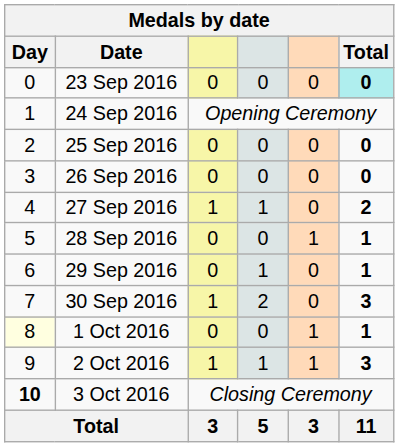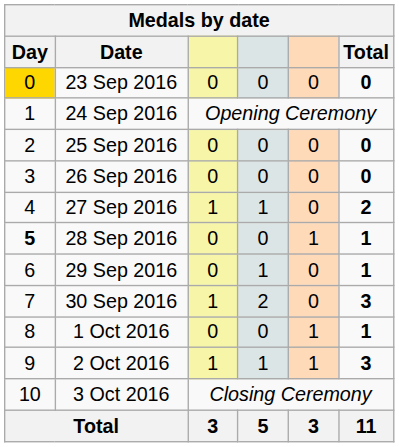(30, 83) no background -> (30, 83) gold background
(366, 83) paleturquoise background -> (366, 83) no background
(30, 239) normal -> (30, 239) bold
(30, 332) lightyellow background -> (30, 332) no background
(30, 395) bold -> (30, 395) normal
